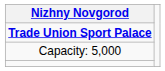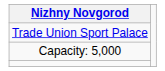(80, 32) bold -> (80, 32) normal
